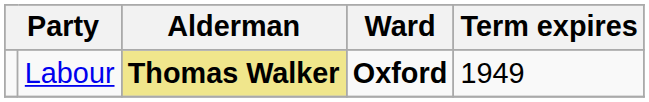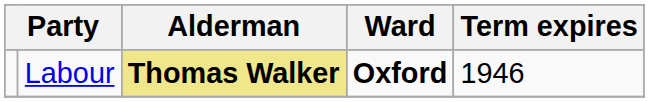(493, 73) 1949 -> (493, 73) 1946
